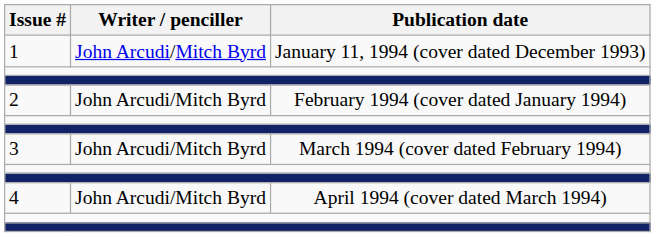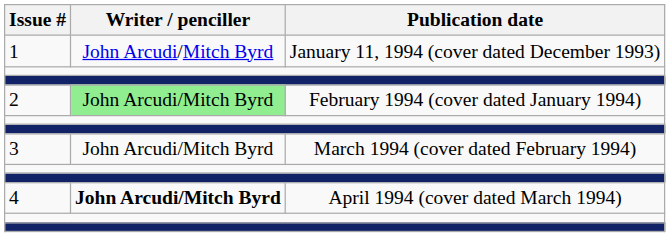(170, 99) no background -> (178, 99) lightgreen background
(170, 197) normal -> (178, 197) bold
